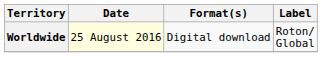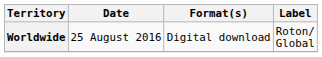(116, 37) lightyellow background -> (116, 37) no background
